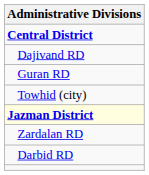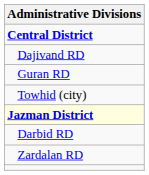(50, 134) Zardalan RD -> (45, 134) Darbid RD
(45, 154) Darbid RD -> (50, 154) Zardalan RD
